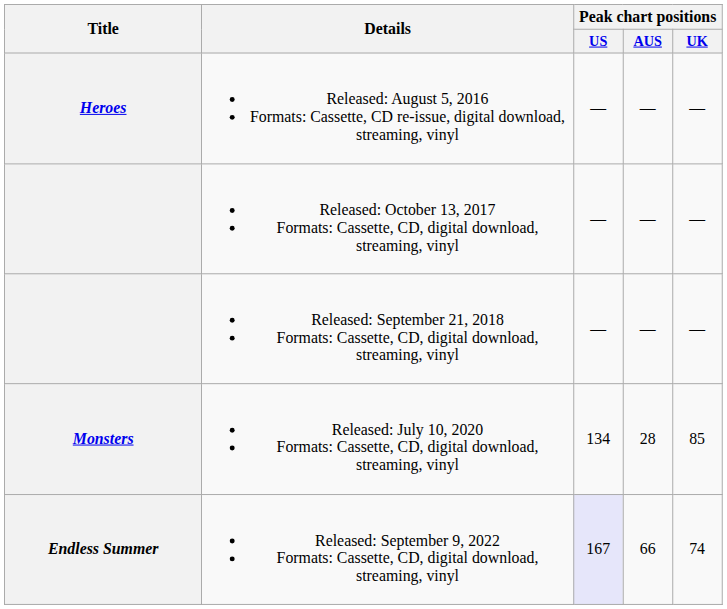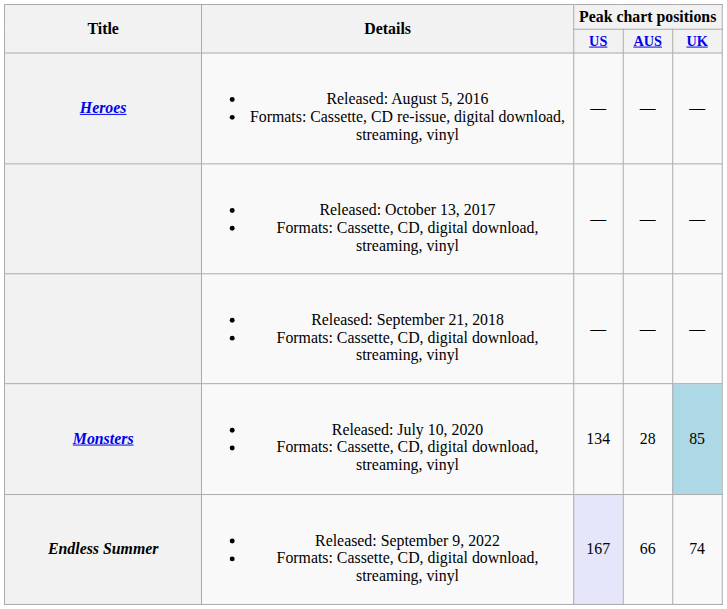(697, 439) no background -> (697, 439) lightblue background
